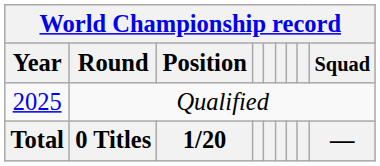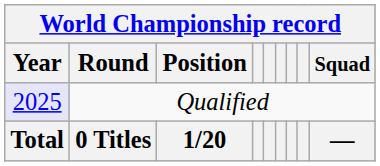(37, 101) no background -> (37, 101) lavender background
